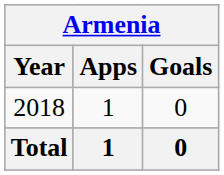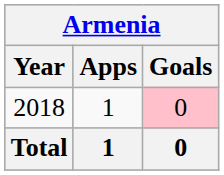(181, 107) no background -> (181, 107) pink background
